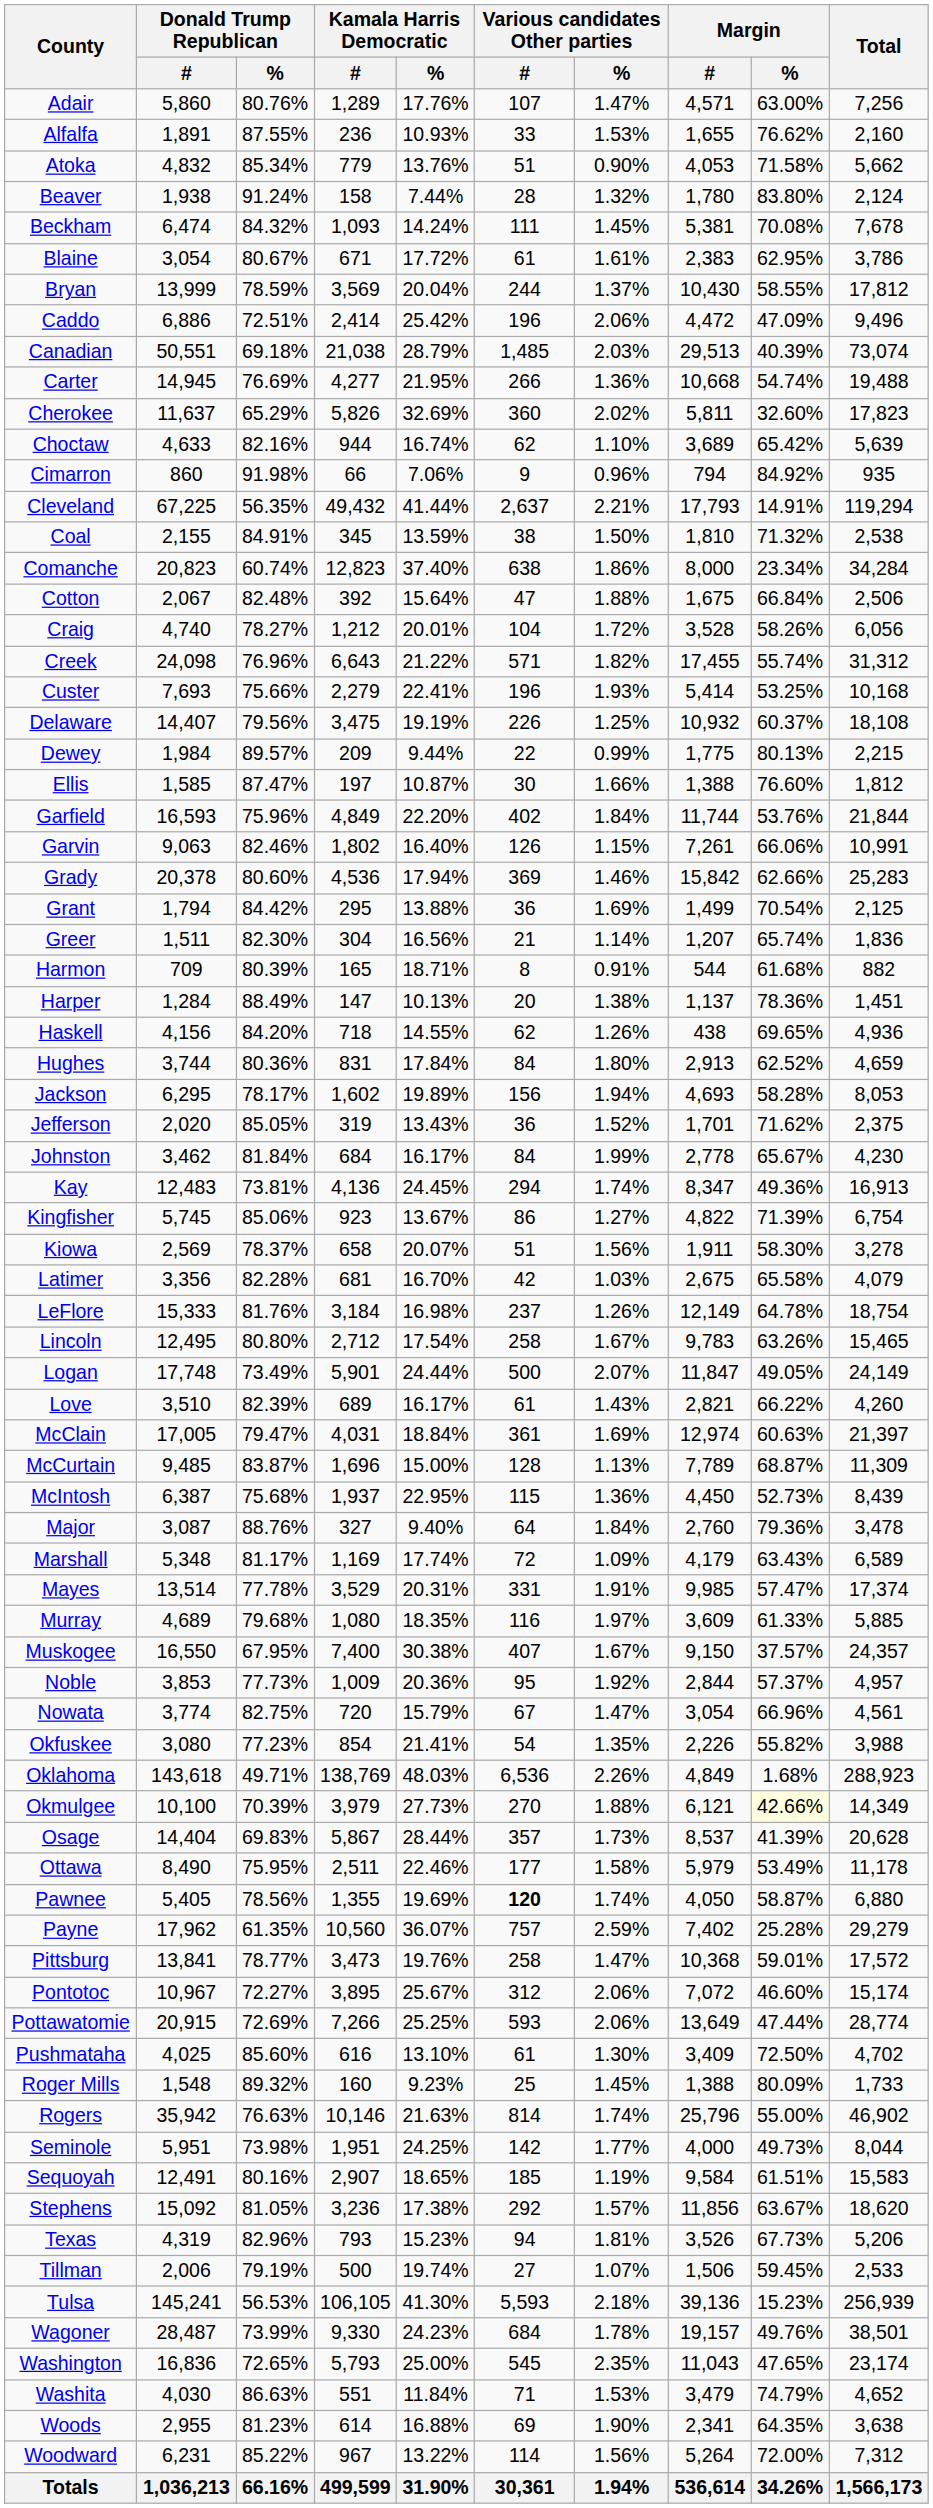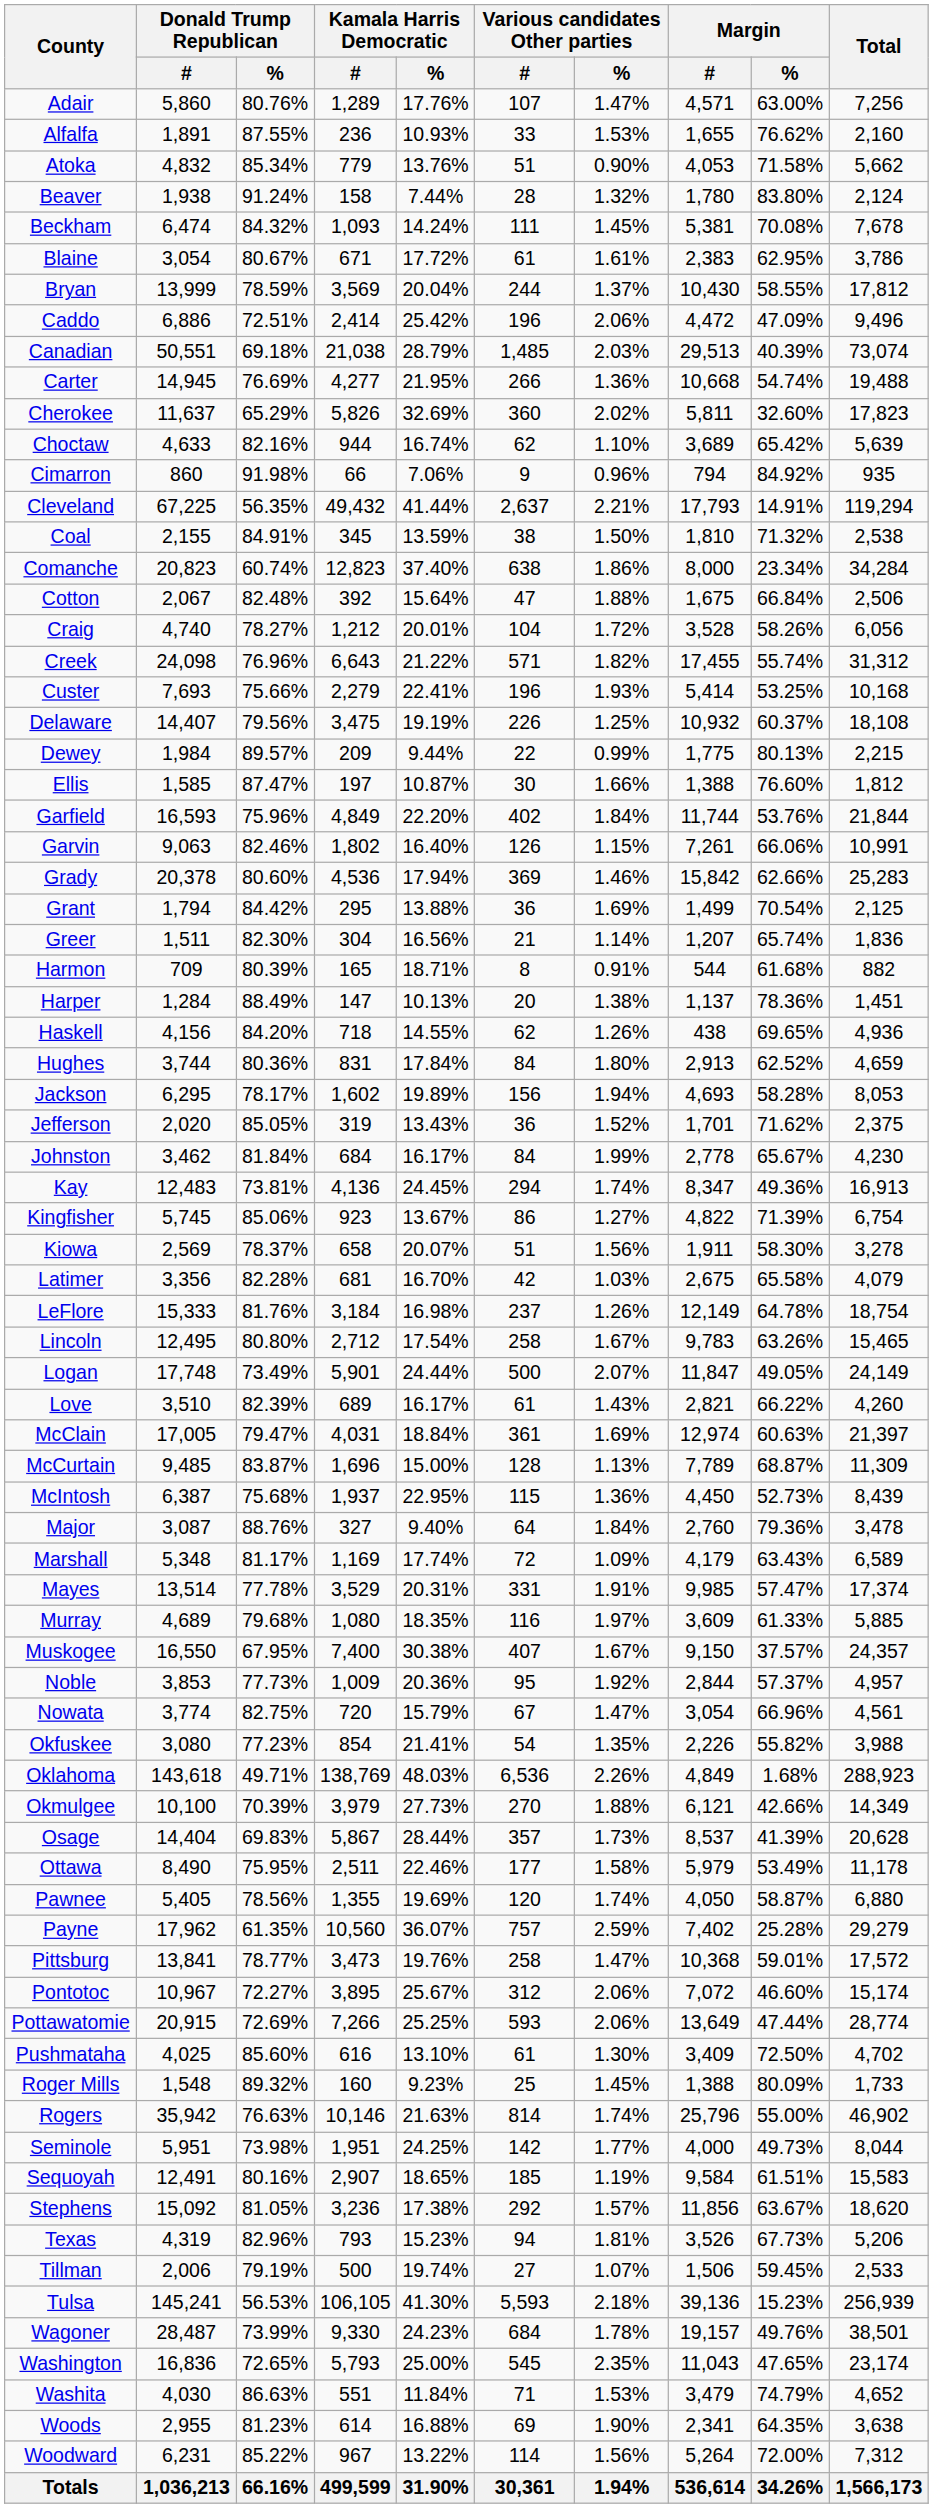(790, 1806) lightyellow background -> (790, 1806) no background
(525, 1899) bold -> (525, 1899) normal
